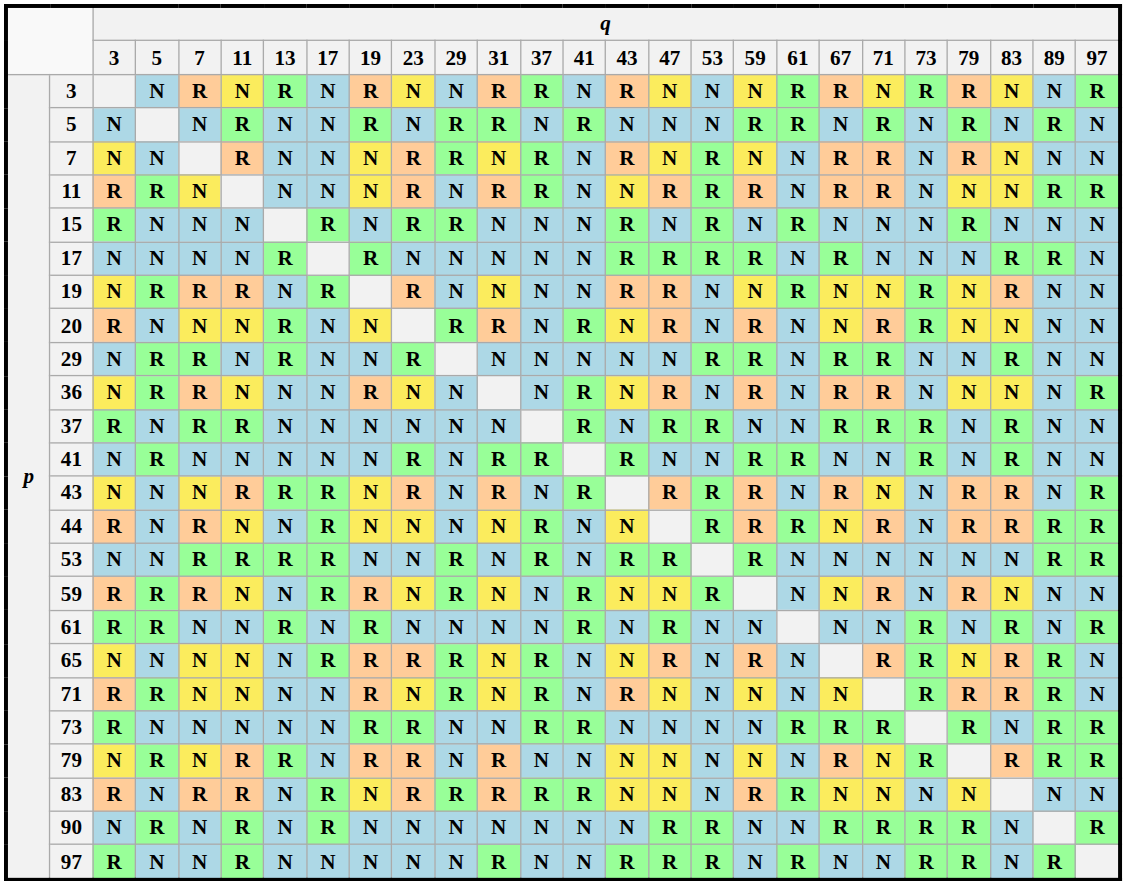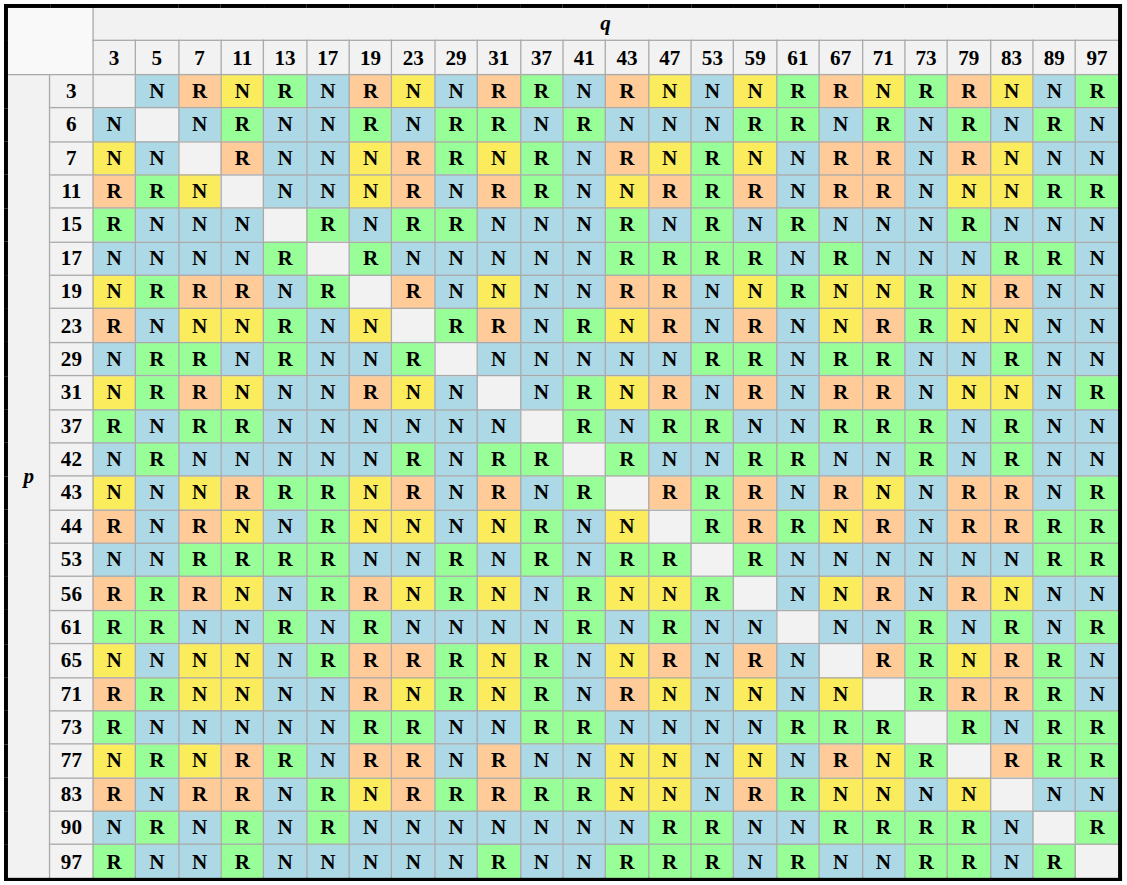(71, 124) 5 -> (71, 124) 6
(71, 325) 20 -> (71, 325) 23
(71, 392) 36 -> (71, 392) 31
(71, 459) 41 -> (71, 459) 42
(71, 593) 59 -> (71, 593) 56
(71, 760) 79 -> (71, 760) 77
